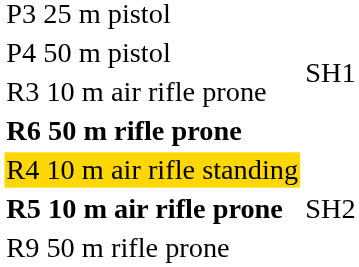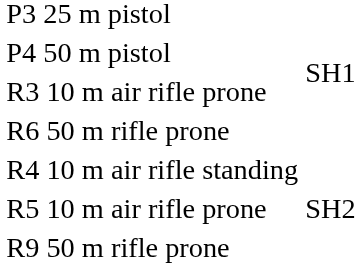(124, 130) bold -> (118, 130) normal
(152, 169) gold background -> (152, 169) no background
(145, 208) bold -> (136, 208) normal
